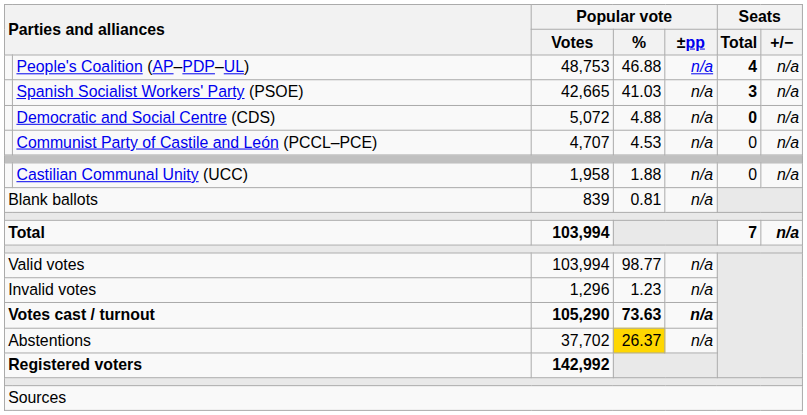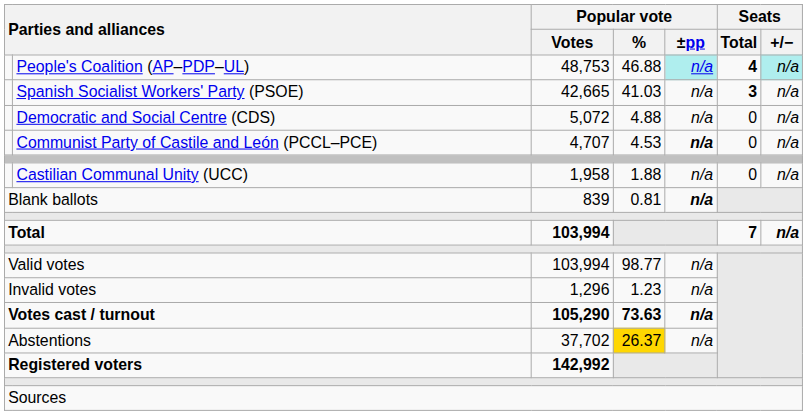(702, 67) no background -> (702, 67) paleturquoise background
(788, 67) no background -> (788, 67) paleturquoise background
(753, 117) bold -> (753, 117) normal
(702, 142) normal -> (702, 142) bold
(702, 200) normal -> (702, 200) bold
